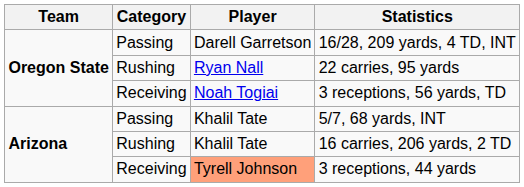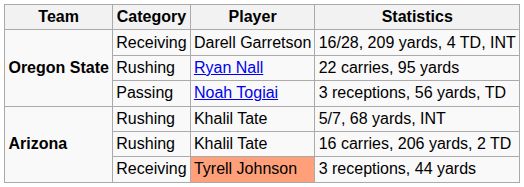(145, 42) Passing -> (151, 42) Receiving
(151, 93) Receiving -> (145, 93) Passing
(145, 118) Passing -> (146, 118) Rushing
